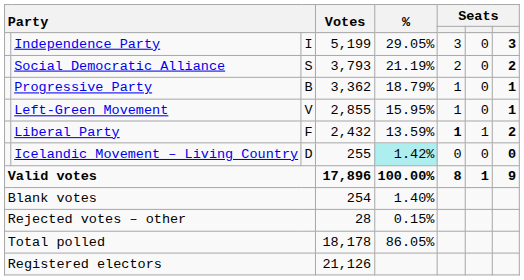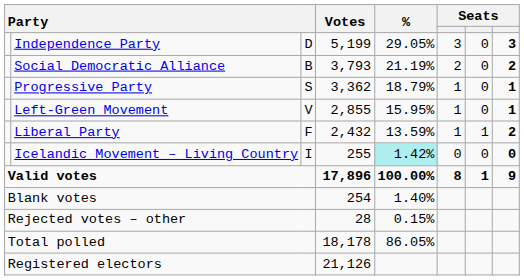(309, 44) I -> (309, 44) D
(309, 66) S -> (309, 66) B
(309, 88) B -> (309, 88) S
(458, 132) bold -> (458, 132) normal
(309, 154) D -> (309, 154) I
